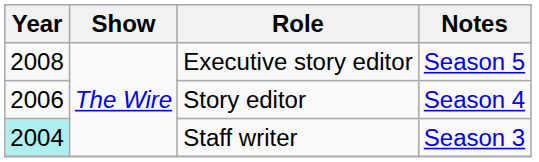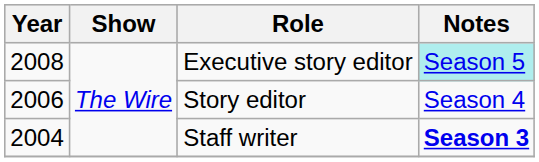(474, 62) no background -> (474, 62) paleturquoise background
(37, 138) paleturquoise background -> (37, 138) no background
(474, 138) normal -> (476, 138) bold
